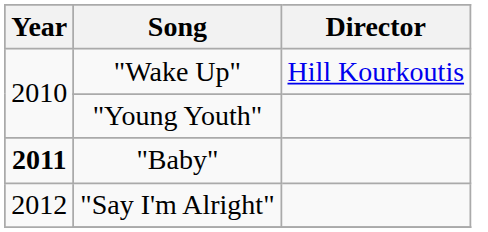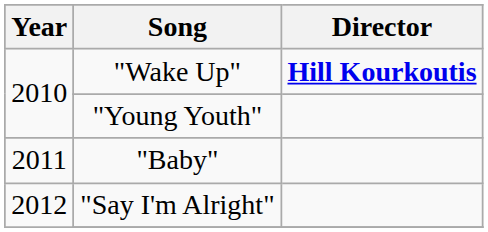(376, 71) normal -> (382, 71) bold
(39, 159) bold -> (39, 159) normal
